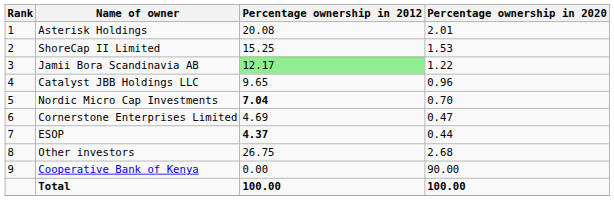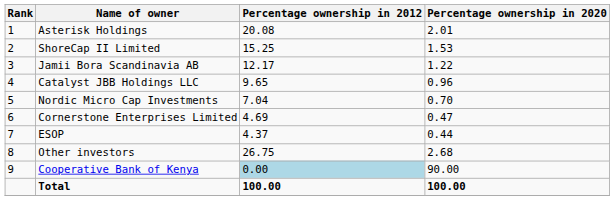(258, 65) lightgreen background -> (258, 65) no background
(255, 100) bold -> (255, 100) normal
(255, 135) bold -> (255, 135) normal
(255, 169) no background -> (255, 169) lightblue background
